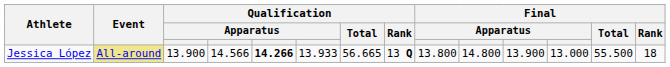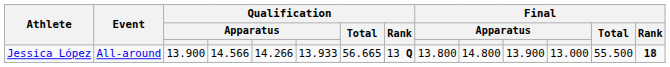(129, 53) khaki background -> (129, 53) no background
(274, 53) bold -> (274, 53) normal
(650, 53) normal -> (650, 53) bold
